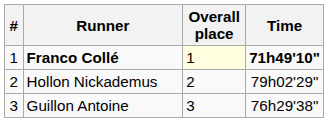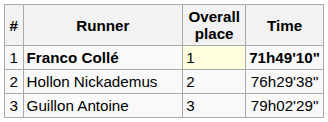(285, 82) 79h02'29" -> (285, 82) 76h29'38"
(285, 106) 76h29'38" -> (285, 106) 79h02'29"
